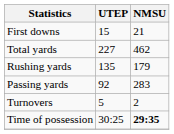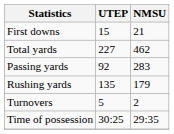rows swapped: (39, 66) <-> (38, 84)
(146, 120) bold -> (146, 120) normal
